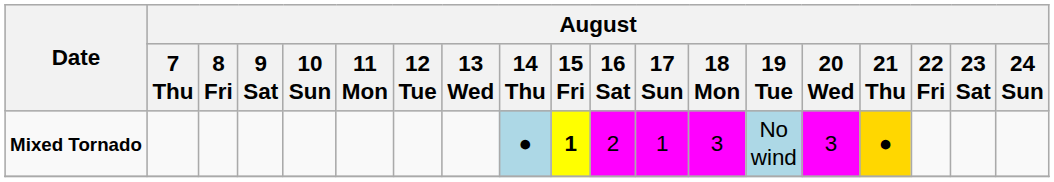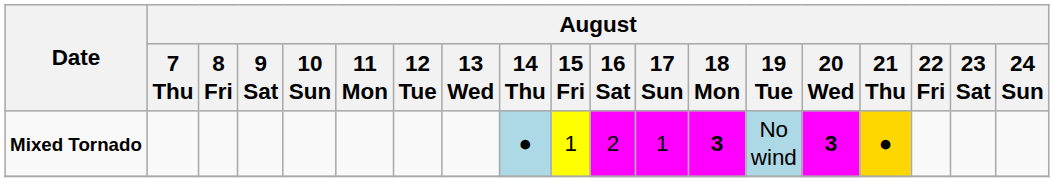(571, 143) bold -> (571, 143) normal
(717, 143) normal -> (717, 143) bold
(831, 143) normal -> (831, 143) bold
